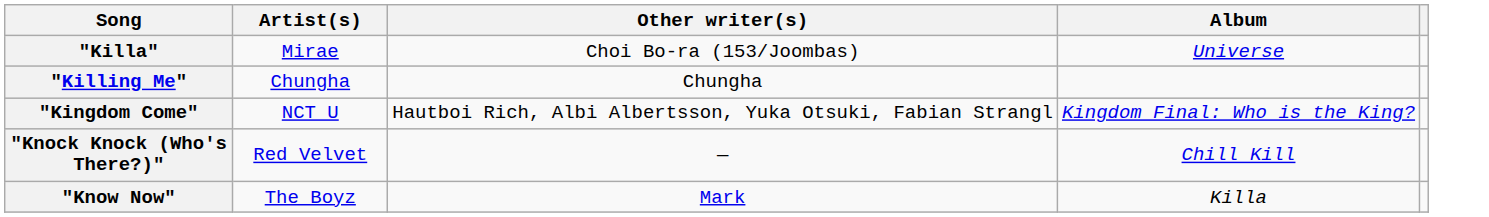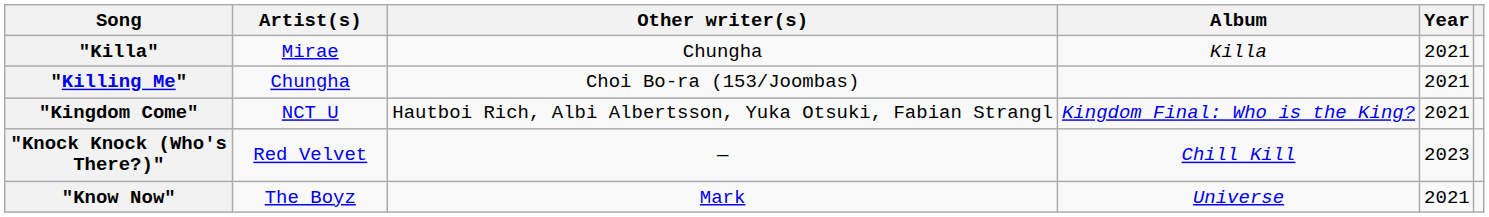+ column: (1447, 20)
(723, 51) Choi Bo-ra (153/Joombas) -> (723, 51) Chungha
(1239, 51) Universe -> (1239, 51) Killa
(723, 82) Chungha -> (723, 82) Choi Bo-ra (153/Joombas)
(1239, 197) Killa -> (1239, 197) Universe
